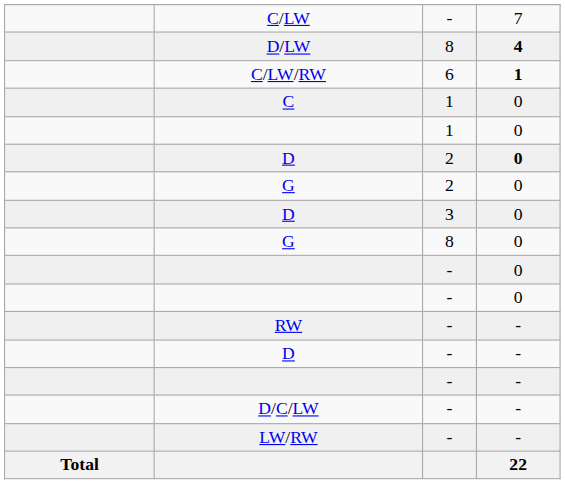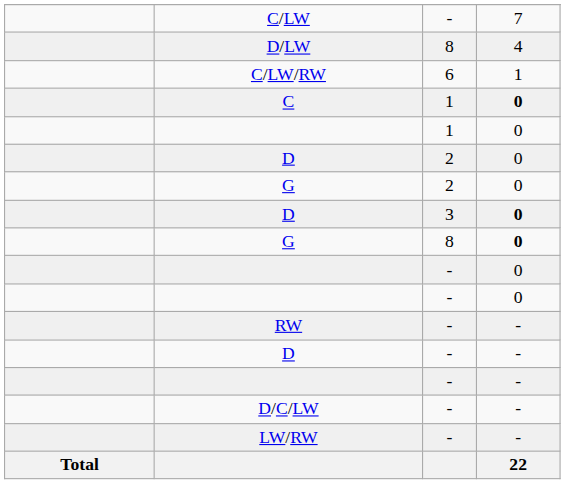(518, 46) bold -> (518, 46) normal
(518, 74) bold -> (518, 74) normal
(518, 102) normal -> (518, 102) bold
(518, 158) bold -> (518, 158) normal
(518, 213) normal -> (518, 213) bold
(518, 241) normal -> (518, 241) bold
